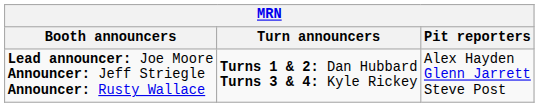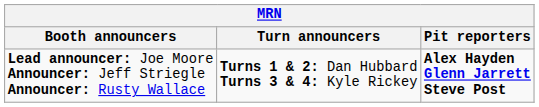(477, 76) normal -> (477, 76) bold
